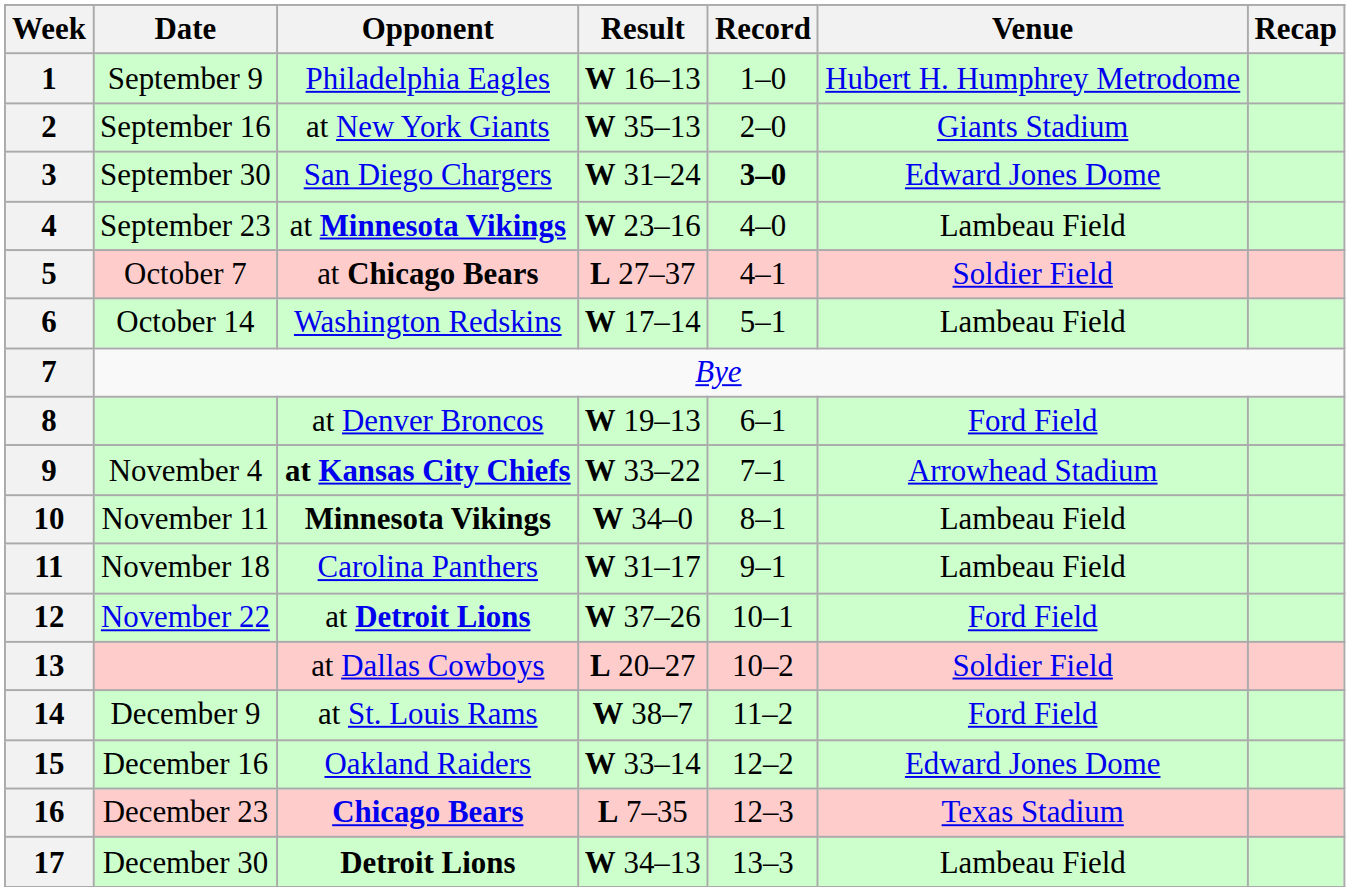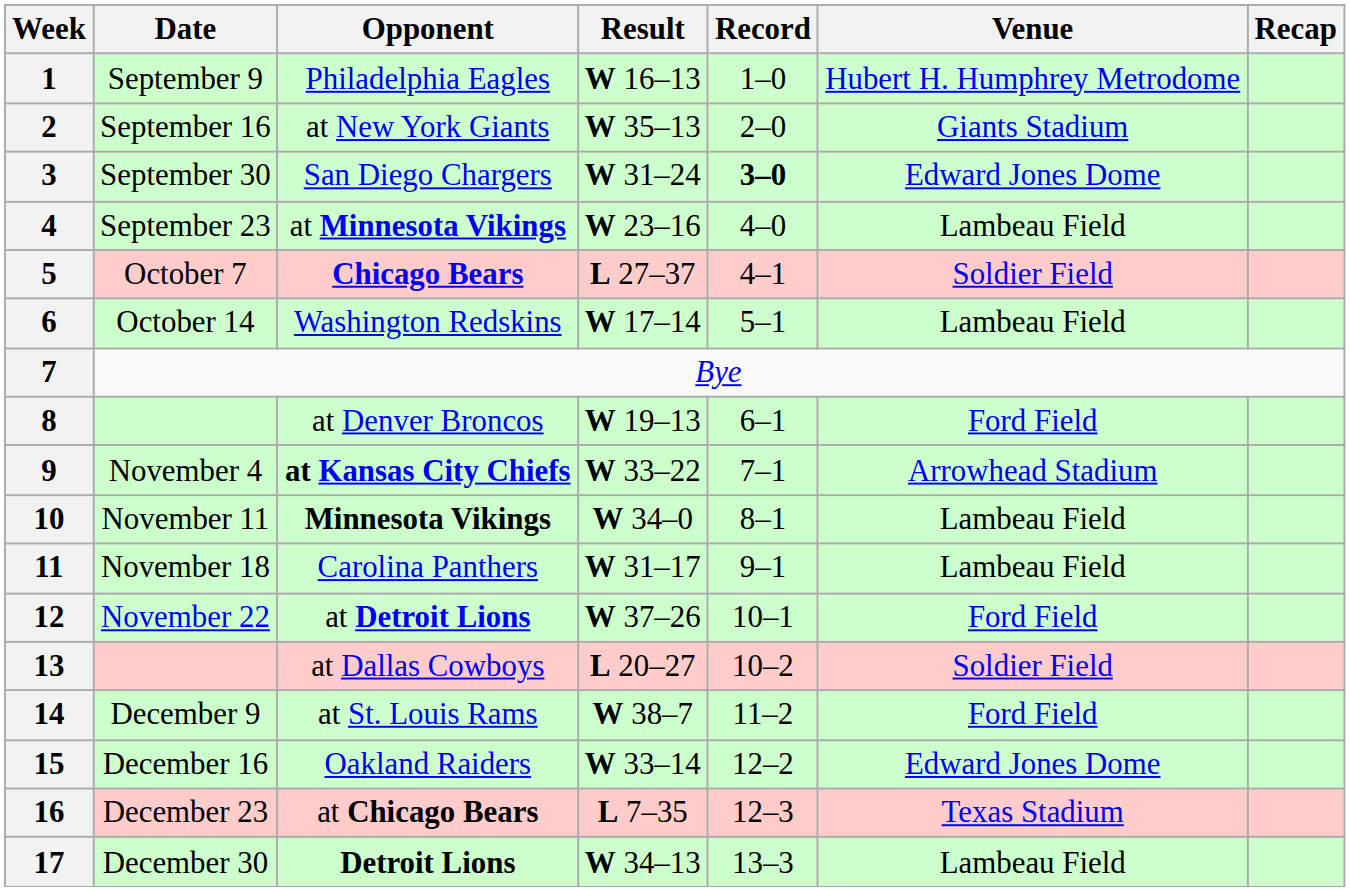(428, 273) at Chicago Bears -> (428, 273) Chicago Bears
(428, 812) Chicago Bears -> (428, 812) at Chicago Bears
